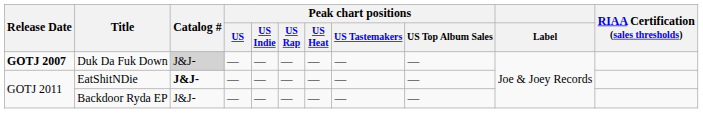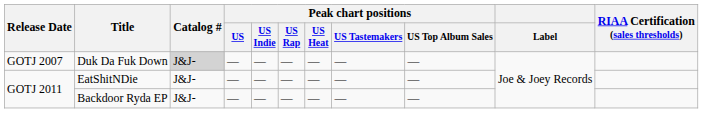(37, 61) bold -> (35, 61) normal
(186, 79) bold -> (184, 79) normal
